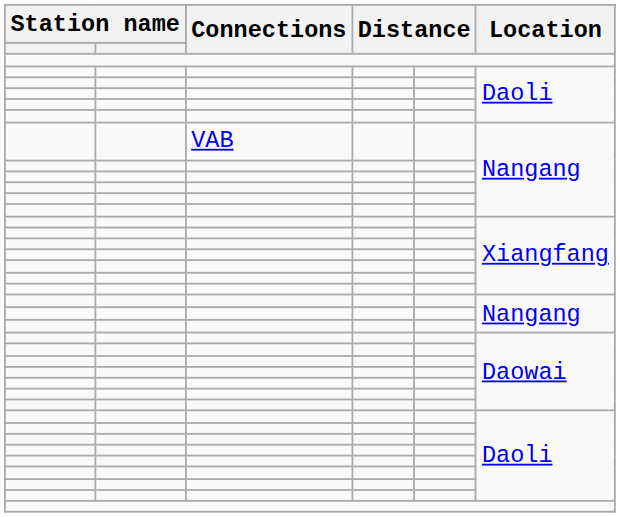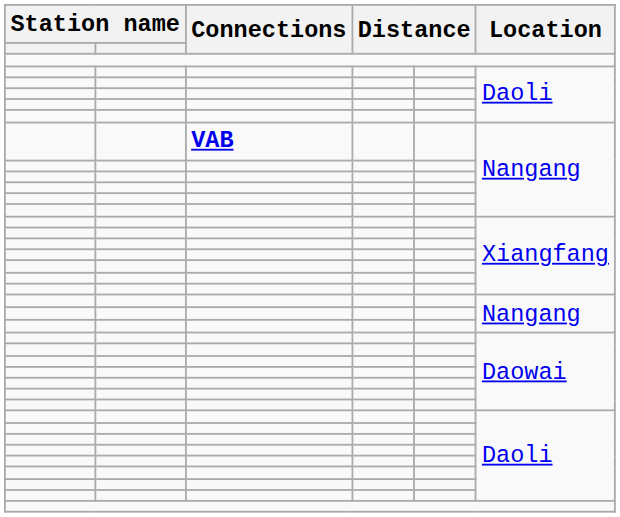(212, 141) normal -> (212, 141) bold
